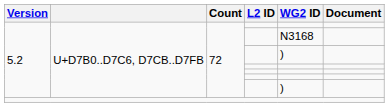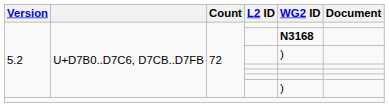(297, 36) normal -> (297, 36) bold
